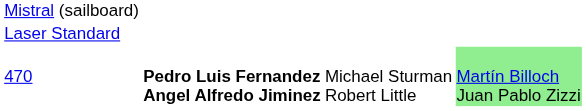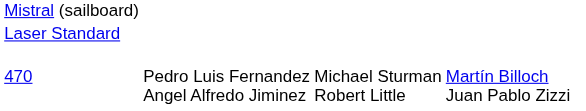(232, 85) bold -> (227, 85) normal
(519, 85) lightgreen background -> (508, 85) no background
